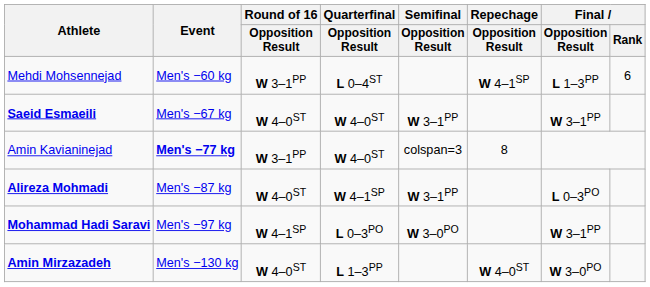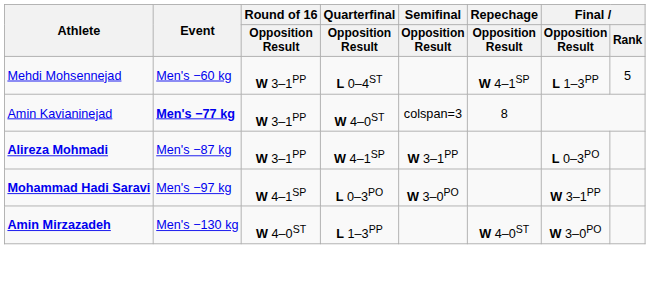(628, 76) 6 -> (628, 76) 5
- row: (52, 113)
(281, 195) W 4–0ST -> (281, 158) W 3–1PP
